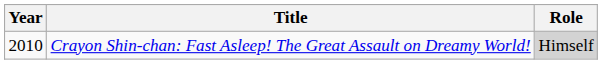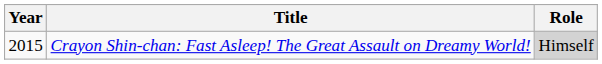(26, 45) 2010 -> (26, 45) 2015
